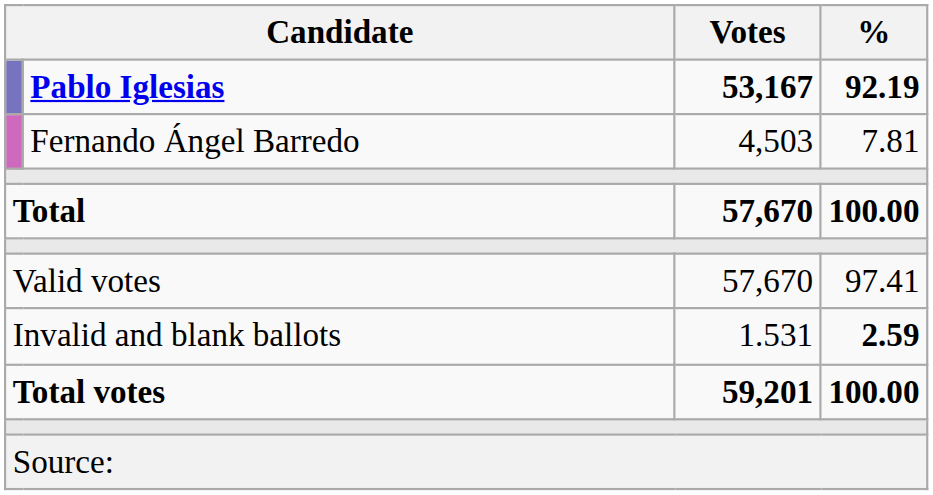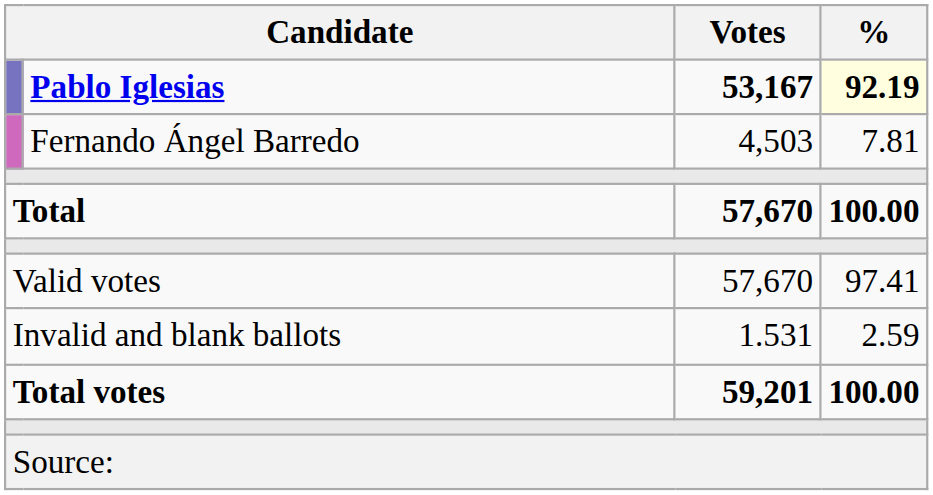(882, 86) no background -> (882, 86) lightyellow background
(890, 335) bold -> (890, 335) normal
